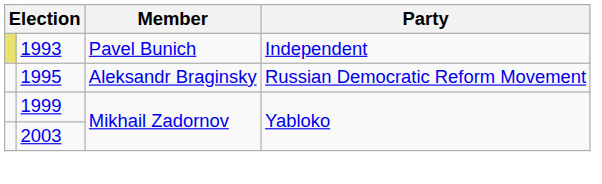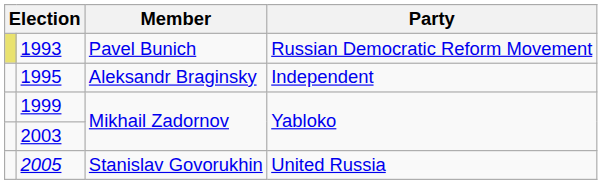(316, 48) Independent -> (432, 48) Russian Democratic Reform Movement
(426, 77) Russian Democratic Reform Movement -> (322, 77) Independent
+ row: (41, 164)
